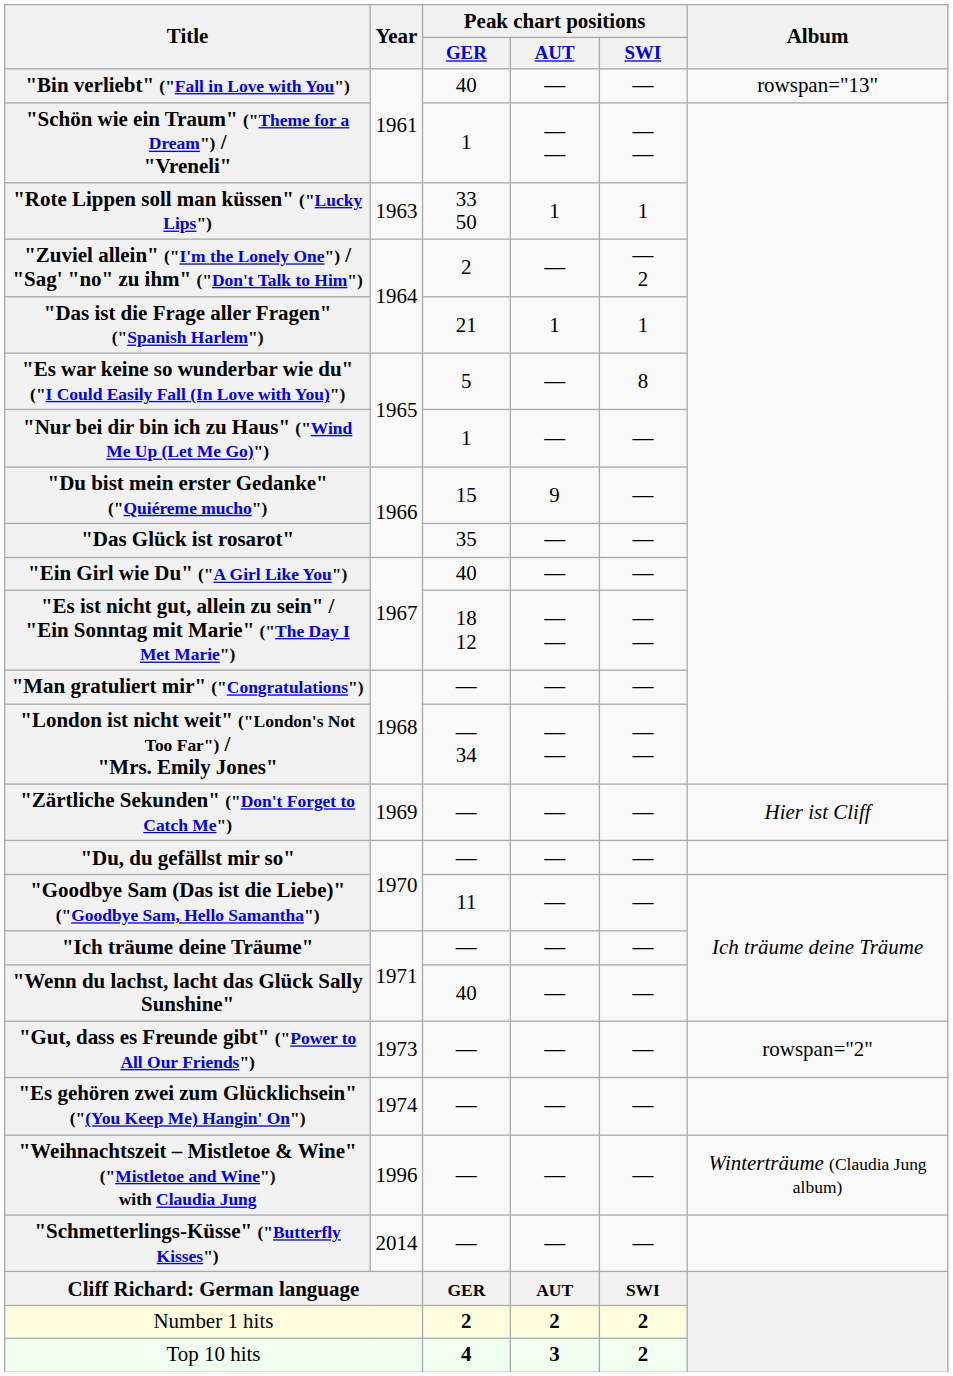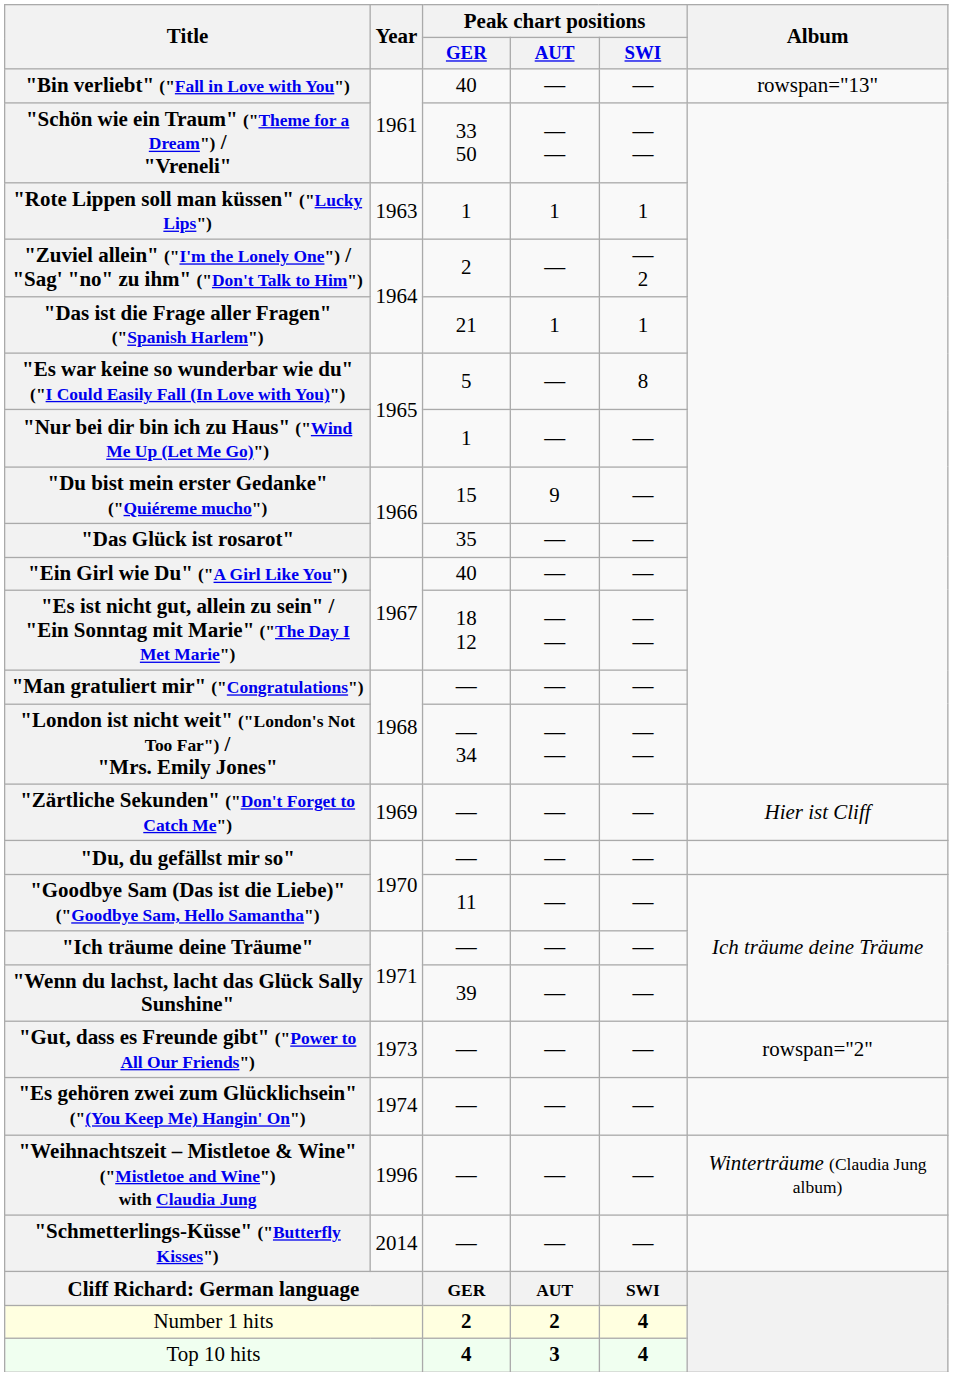(466, 142) 1 -> (466, 142) 33 50
(466, 210) 33 50 -> (466, 210) 1
(466, 992) 40 -> (466, 992) 39
(643, 1321) 2 -> (643, 1321) 4
(643, 1354) 2 -> (643, 1354) 4
